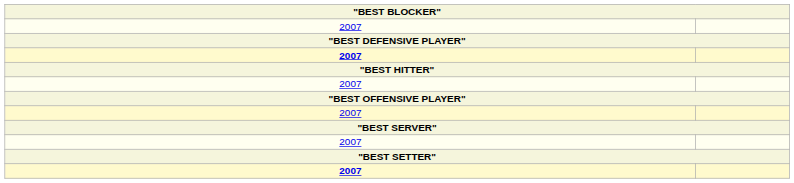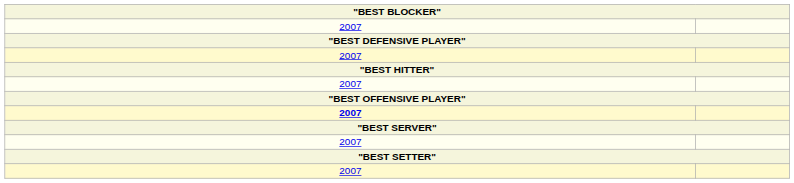(350, 55) bold -> (350, 55) normal
(350, 113) normal -> (350, 113) bold
(350, 171) bold -> (350, 171) normal
